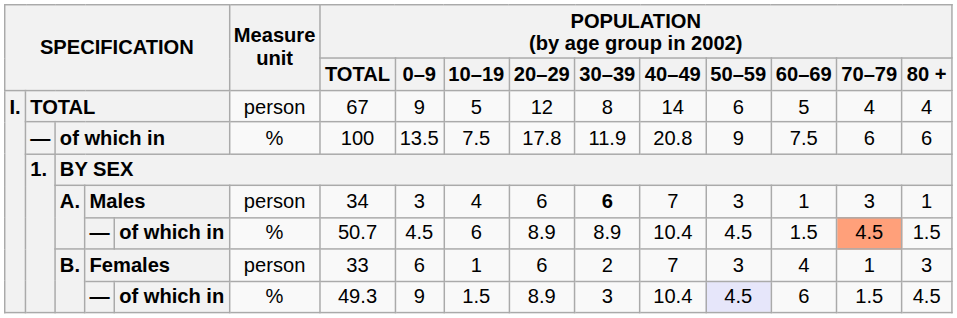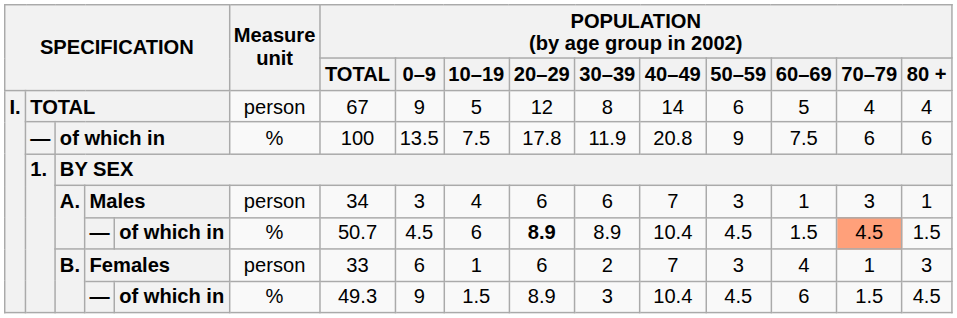(607, 201) bold -> (607, 201) normal
(542, 233) normal -> (542, 233) bold
(738, 296) lavender background -> (738, 296) no background
